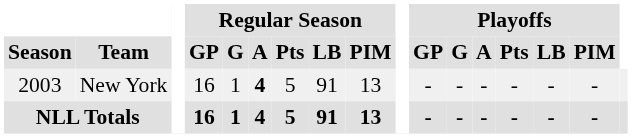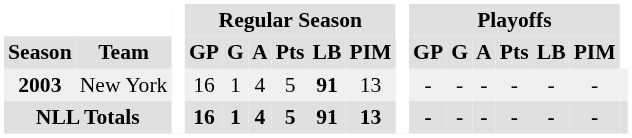(40, 84) normal -> (40, 84) bold
(260, 84) bold -> (260, 84) normal
(327, 84) normal -> (327, 84) bold
